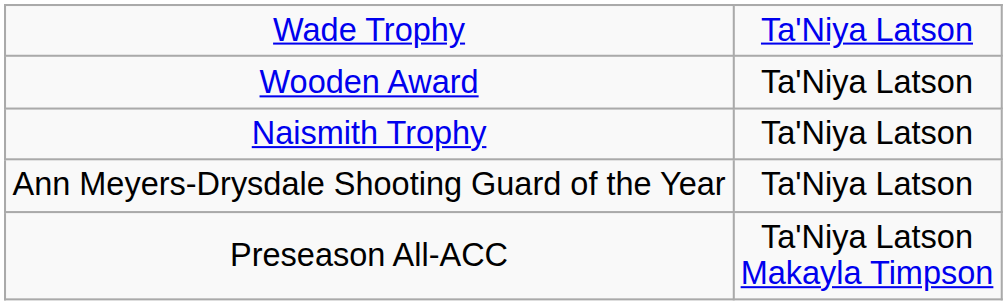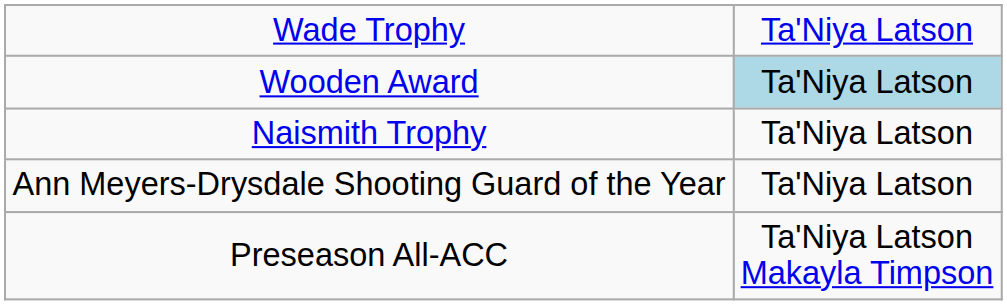(867, 81) no background -> (867, 81) lightblue background
